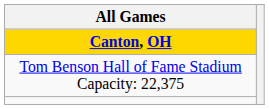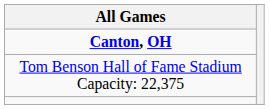(131, 41) gold background -> (131, 41) no background
